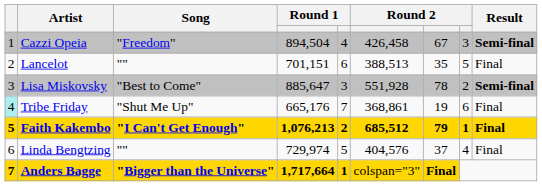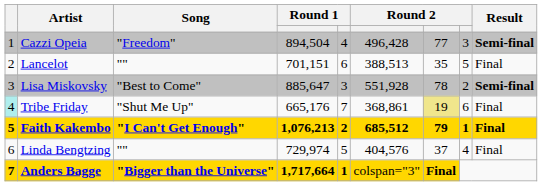(387, 42) 426,458 -> (387, 42) 496,428
(441, 42) 67 -> (441, 42) 77
(441, 106) no background -> (441, 106) khaki background
